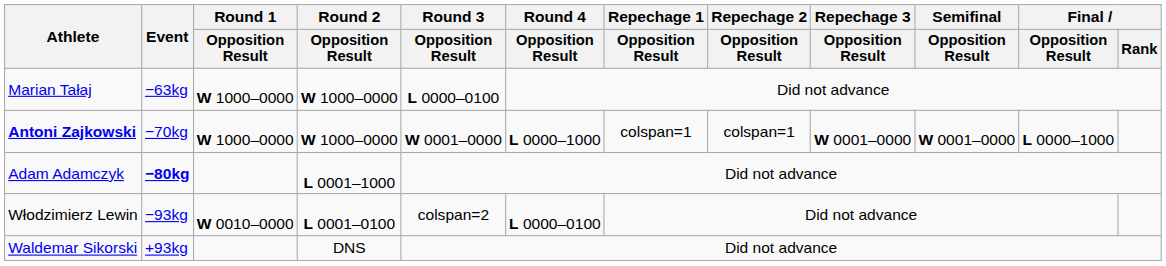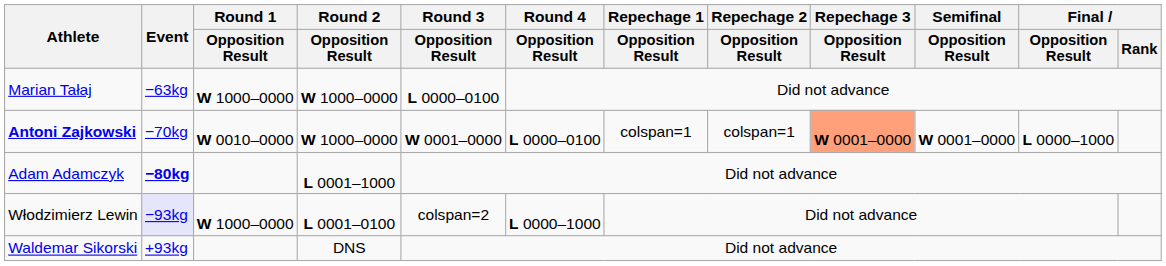(245, 140) W 1000–0000 -> (245, 140) W 0010–0000
(555, 140) L 0000–1000 -> (555, 140) L 0000–0100
(863, 140) no background -> (863, 140) lightsalmon background
(166, 215) no background -> (166, 215) lavender background
(245, 224) W 0010–0000 -> (245, 224) W 1000–0000
(555, 224) L 0000–0100 -> (555, 224) L 0000–1000
